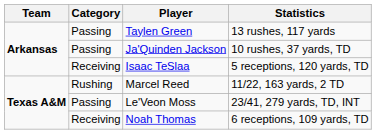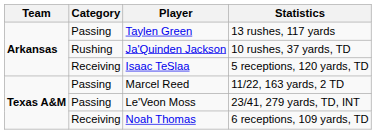(91, 49) Passing -> (92, 49) Rushing
(92, 84) Rushing -> (91, 84) Passing
